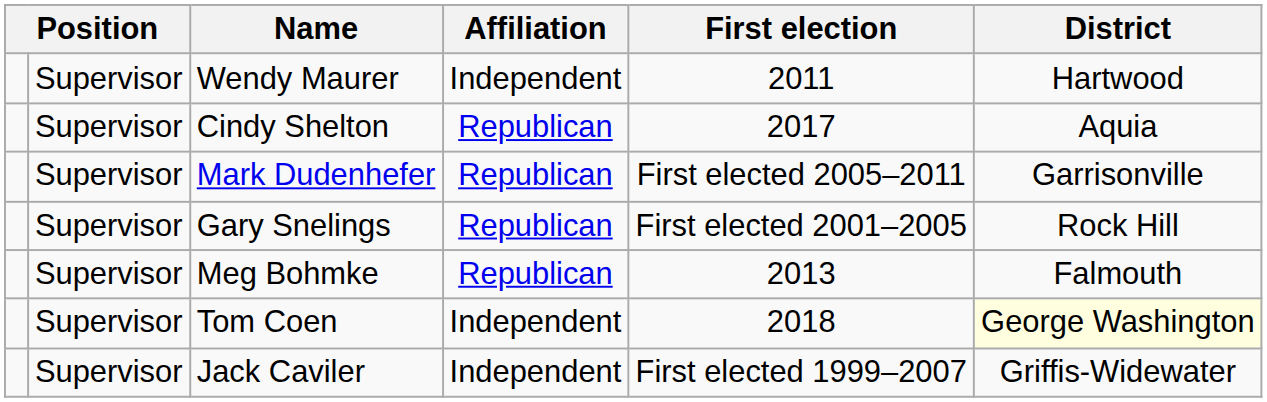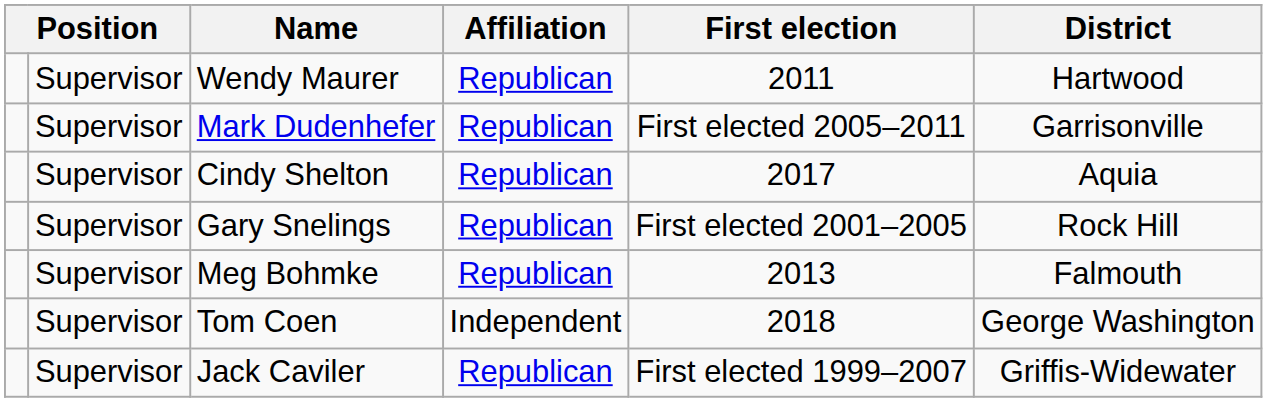(535, 77) Independent -> (535, 77) Republican
rows swapped: (293, 126) <-> (316, 175)
(1118, 322) lightyellow background -> (1118, 322) no background
(535, 371) Independent -> (535, 371) Republican
